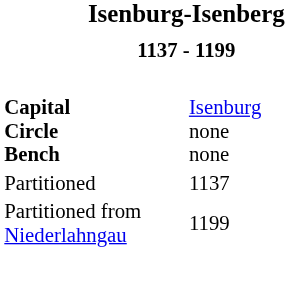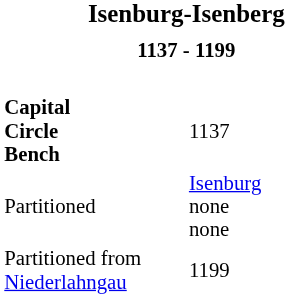(225, 131) Isenburg none none -> (209, 131) 1137
(209, 183) 1137 -> (225, 206) Isenburg none none
